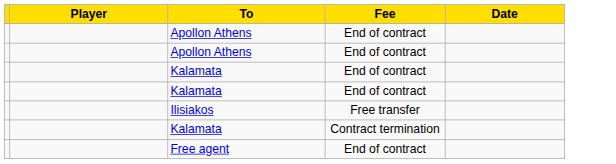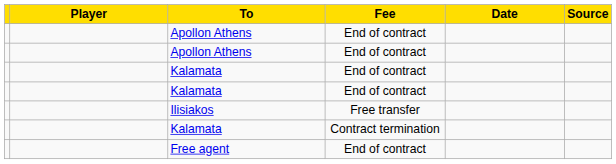+ column: (588, 14)
